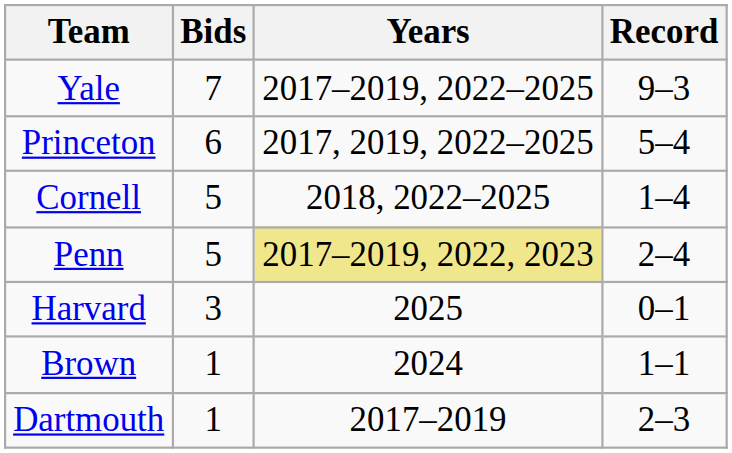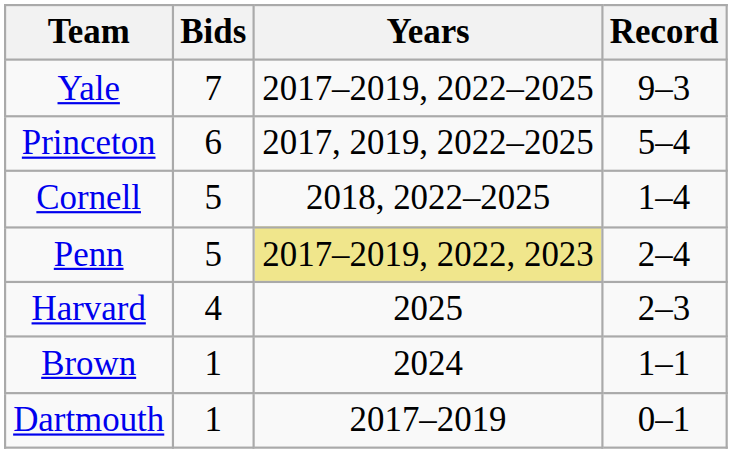(213, 308) 3 -> (213, 308) 4
(664, 308) 0–1 -> (664, 308) 2–3
(664, 419) 2–3 -> (664, 419) 0–1
